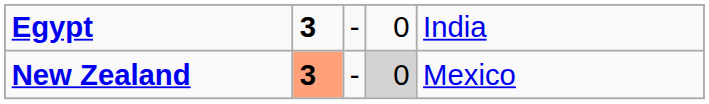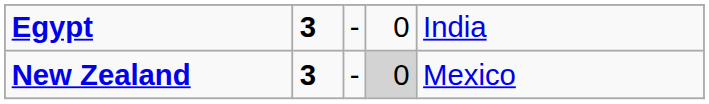(308, 74) lightsalmon background -> (308, 74) no background
